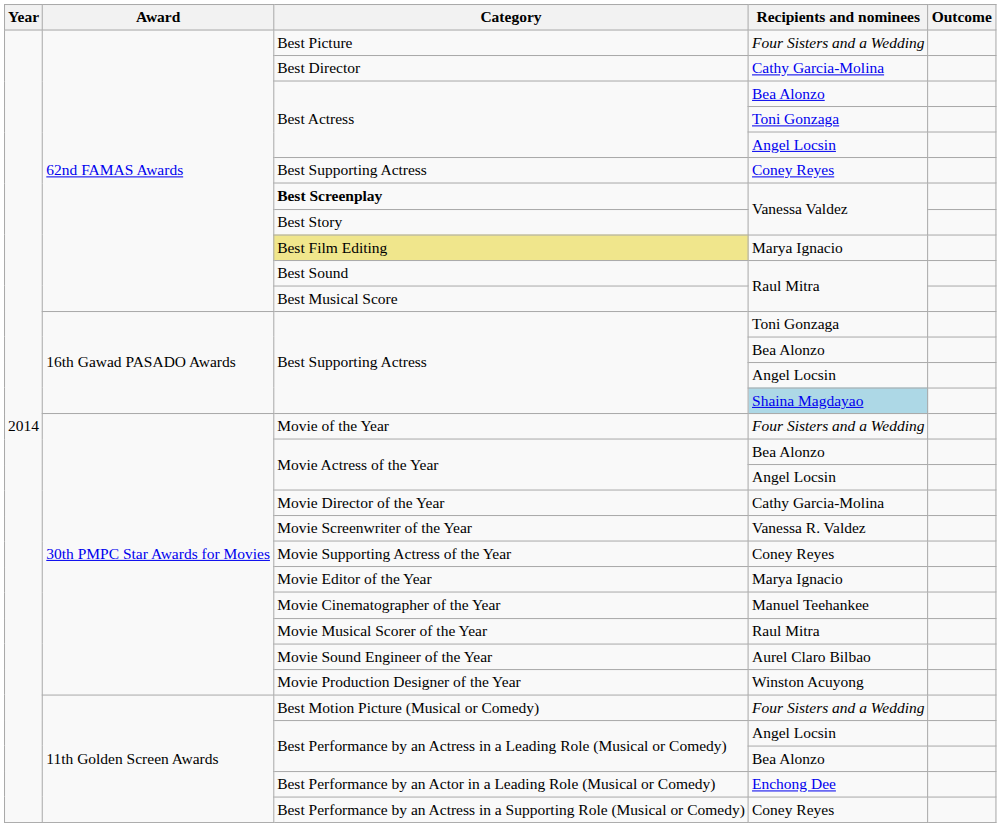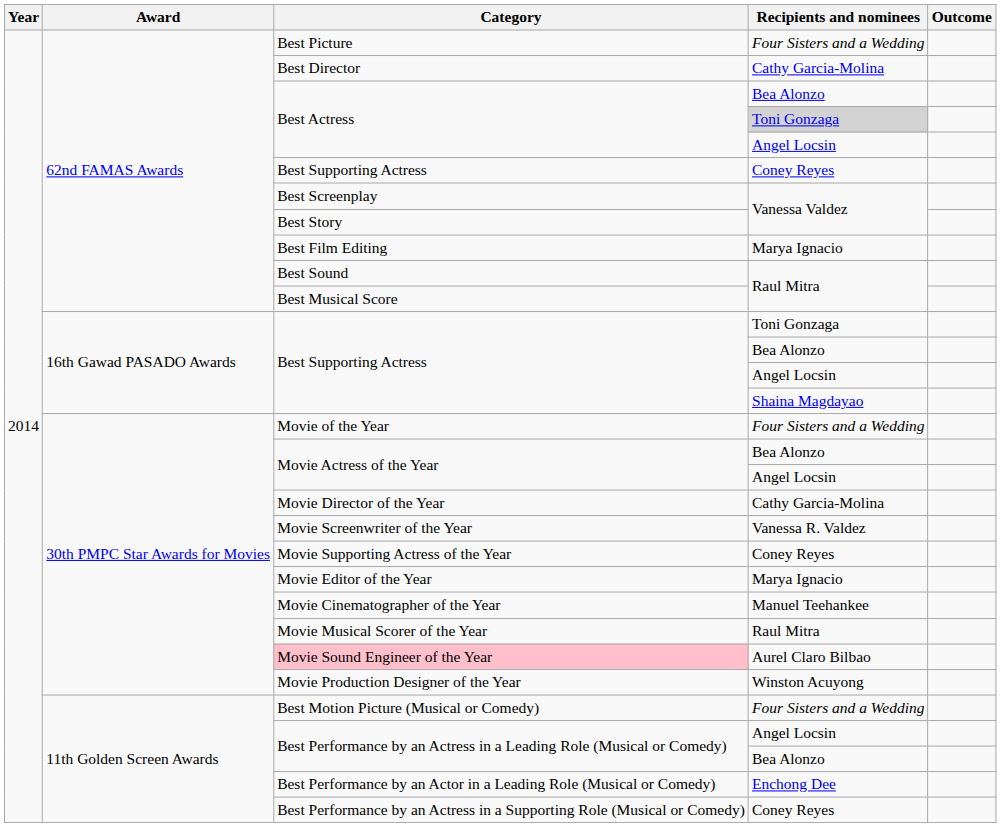(796, 119) no background -> (796, 119) lightgrey background
(330, 196) bold -> (327, 196) normal
(332, 247) khaki background -> (332, 247) no background
(808, 400) lightblue background -> (808, 400) no background
(385, 656) no background -> (385, 656) pink background
